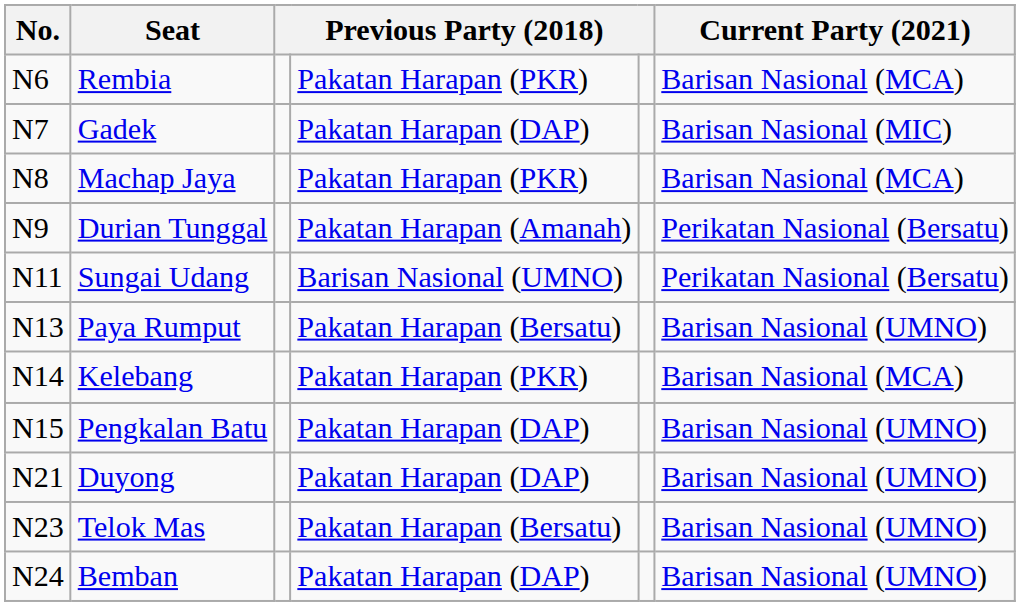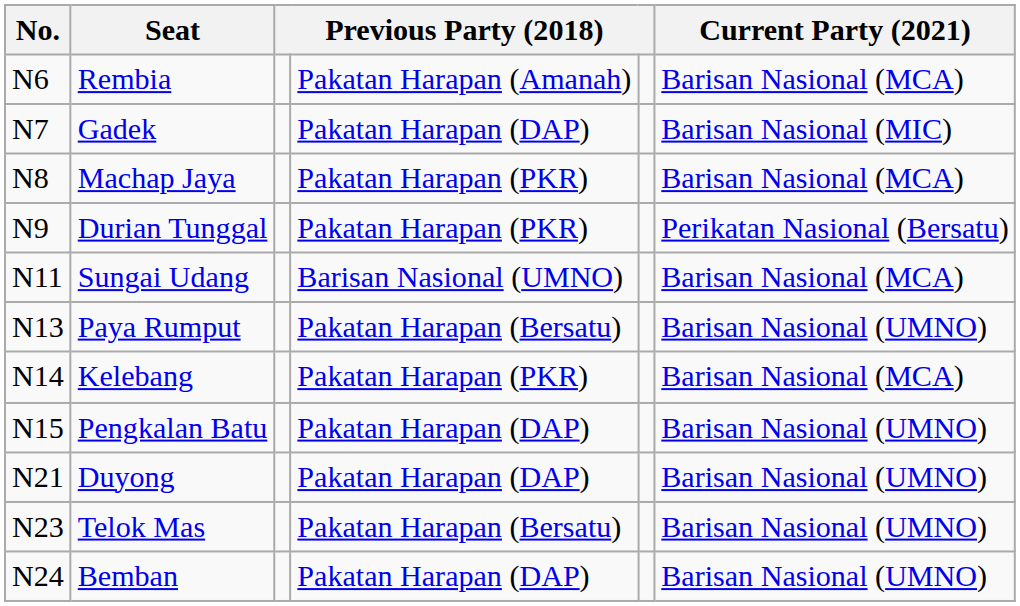(443, 79) Pakatan Harapan (PKR) -> (464, 79) Pakatan Harapan (Amanah)
(464, 227) Pakatan Harapan (Amanah) -> (443, 227) Pakatan Harapan (PKR)
(835, 277) Perikatan Nasional (Bersatu) -> (812, 277) Barisan Nasional (MCA)
